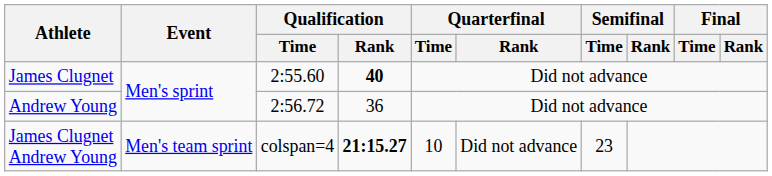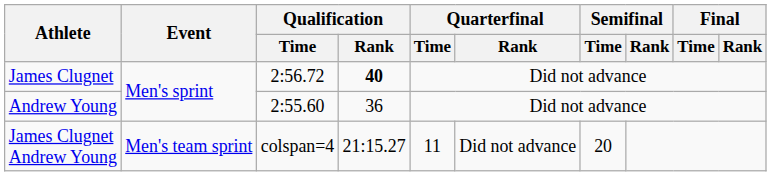(297, 76) 2:55.60 -> (297, 76) 2:56.72
(297, 106) 2:56.72 -> (297, 106) 2:55.60
(375, 146) bold -> (374, 146) normal
(433, 146) 10 -> (432, 146) 11
(604, 146) 23 -> (603, 146) 20
